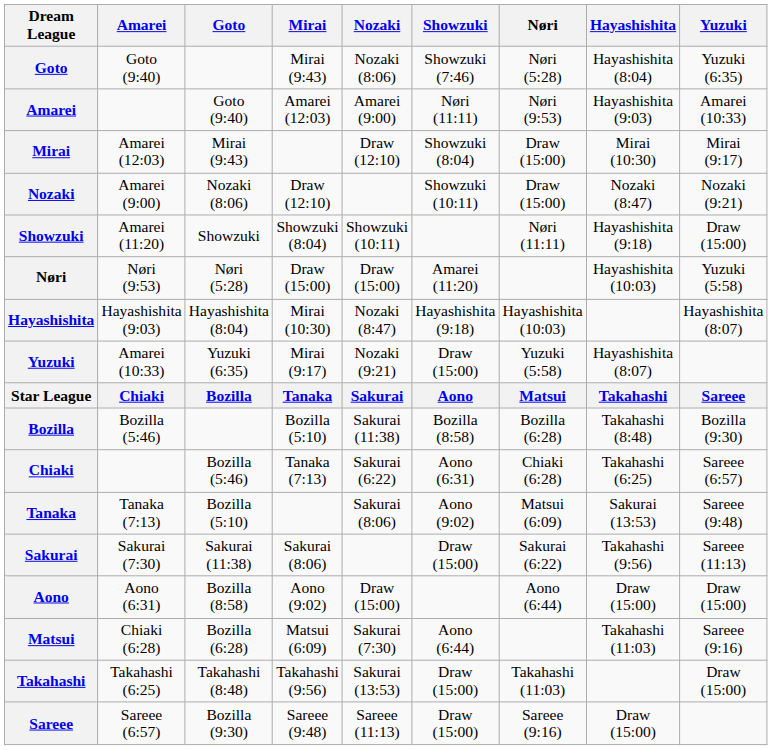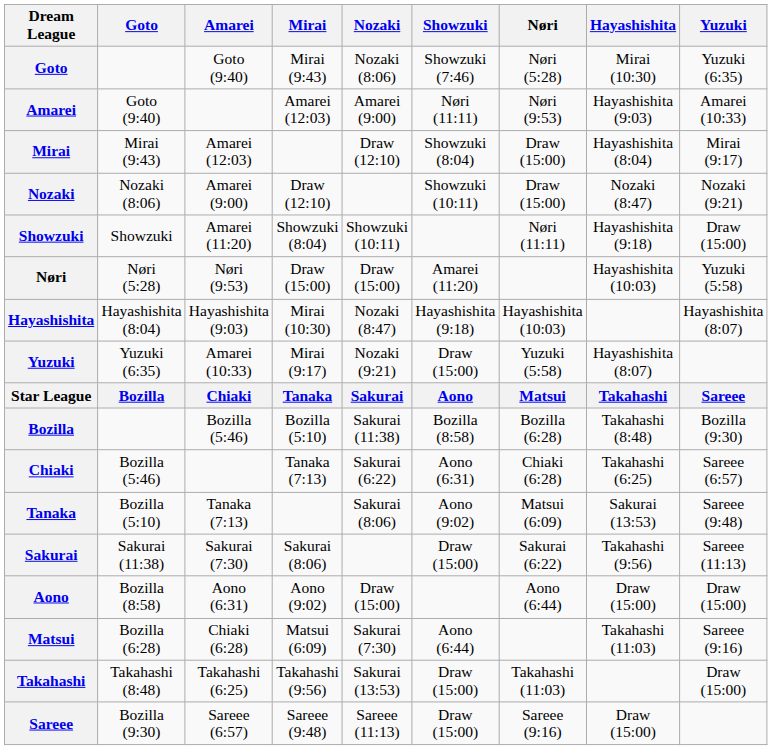columns swapped: (229, 25) <-> (142, 25)
(633, 67) Hayashishita (8:04) -> (633, 67) Mirai (10:30)
(633, 151) Mirai (10:30) -> (633, 151) Hayashishita (8:04)
